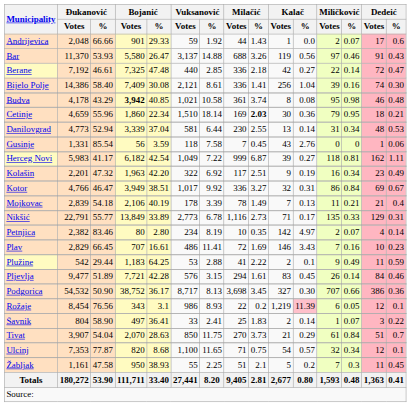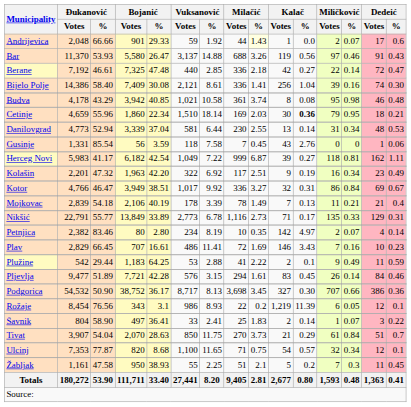(259, 41) no background -> (259, 41) lightyellow background
(135, 100) bold -> (135, 100) normal
(259, 115) bold -> (259, 115) normal
(307, 115) normal -> (307, 115) bold
(305, 306) pink background -> (305, 306) no background
